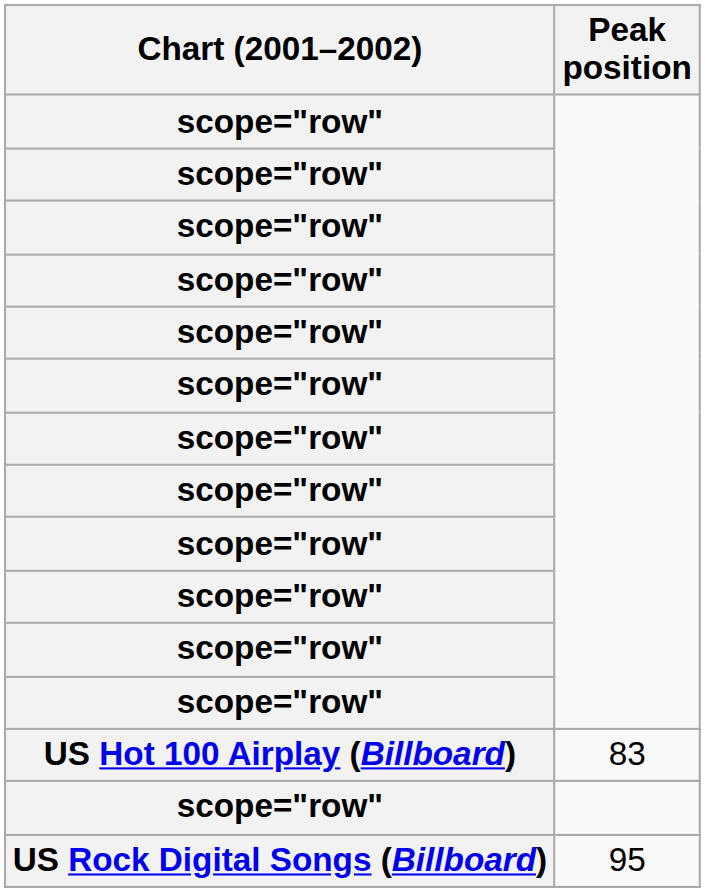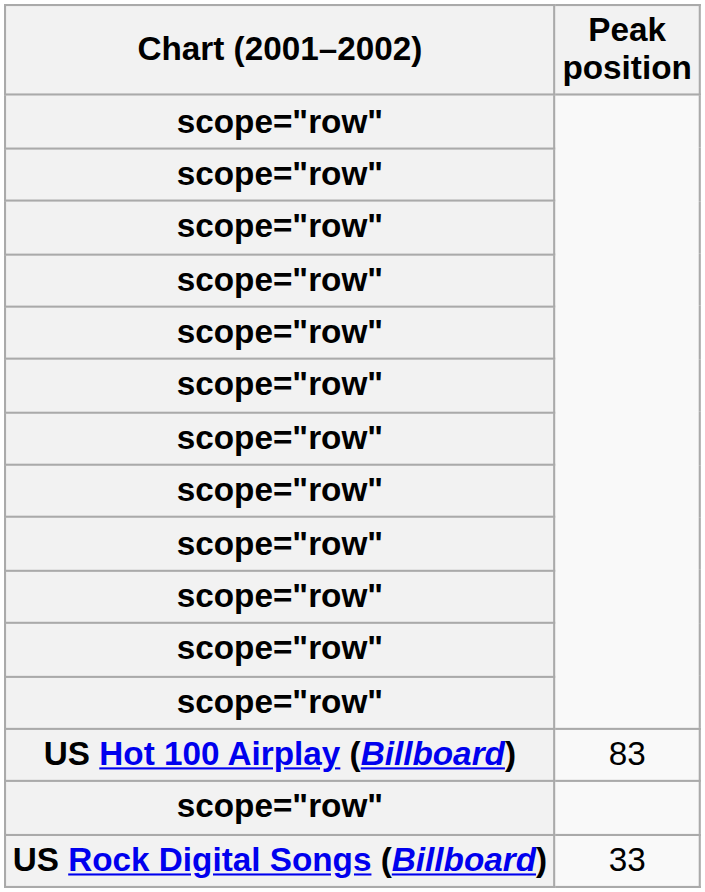(627, 860) 95 -> (627, 860) 33
